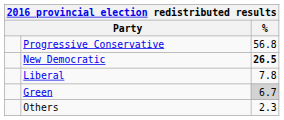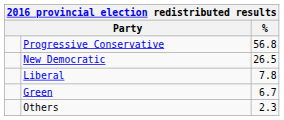(265, 60) bold -> (265, 60) normal
(268, 92) lightgrey background -> (268, 92) no background
